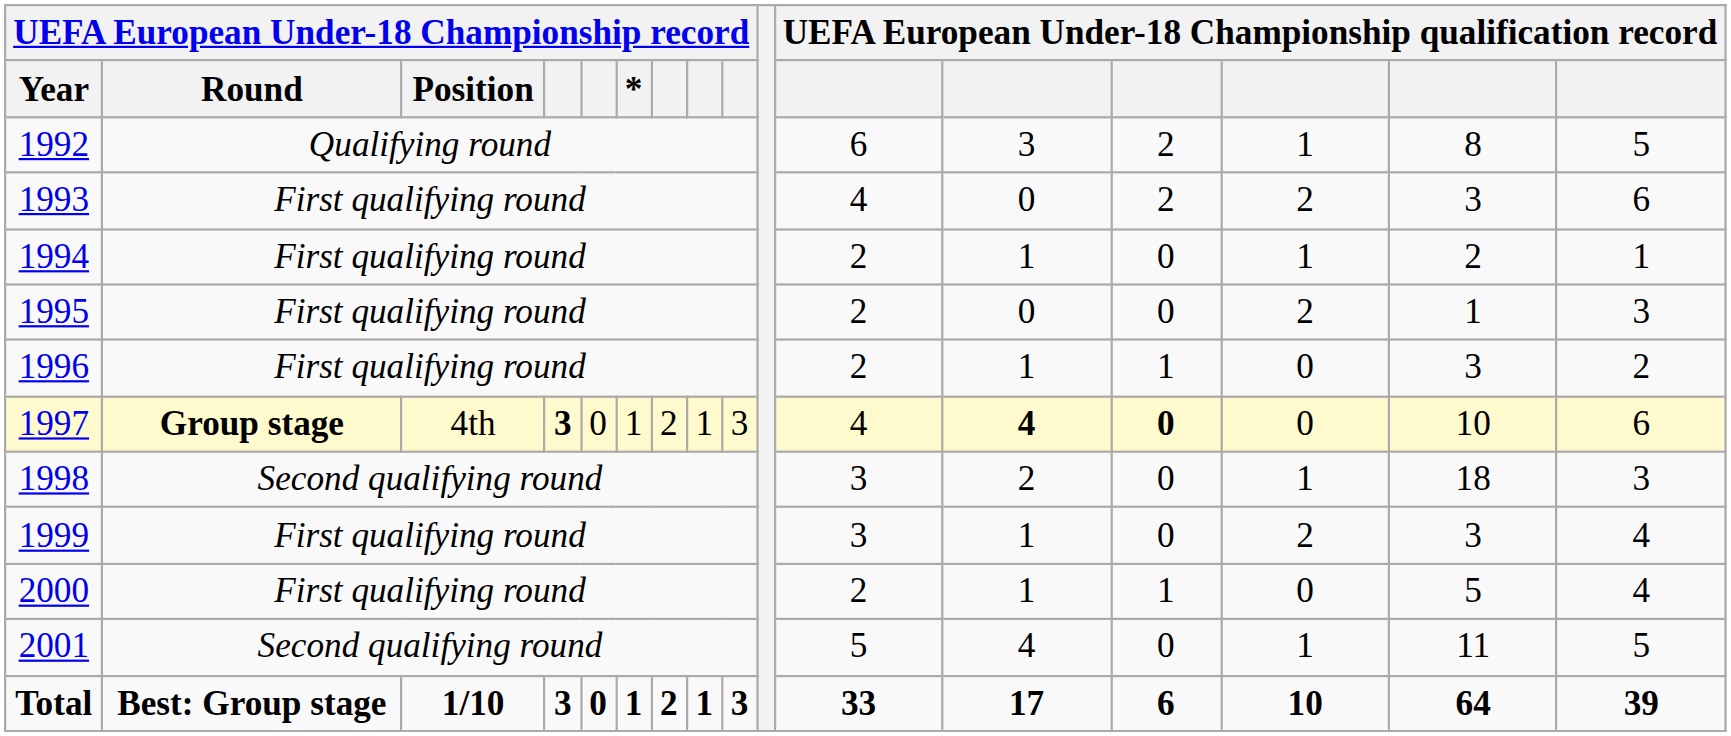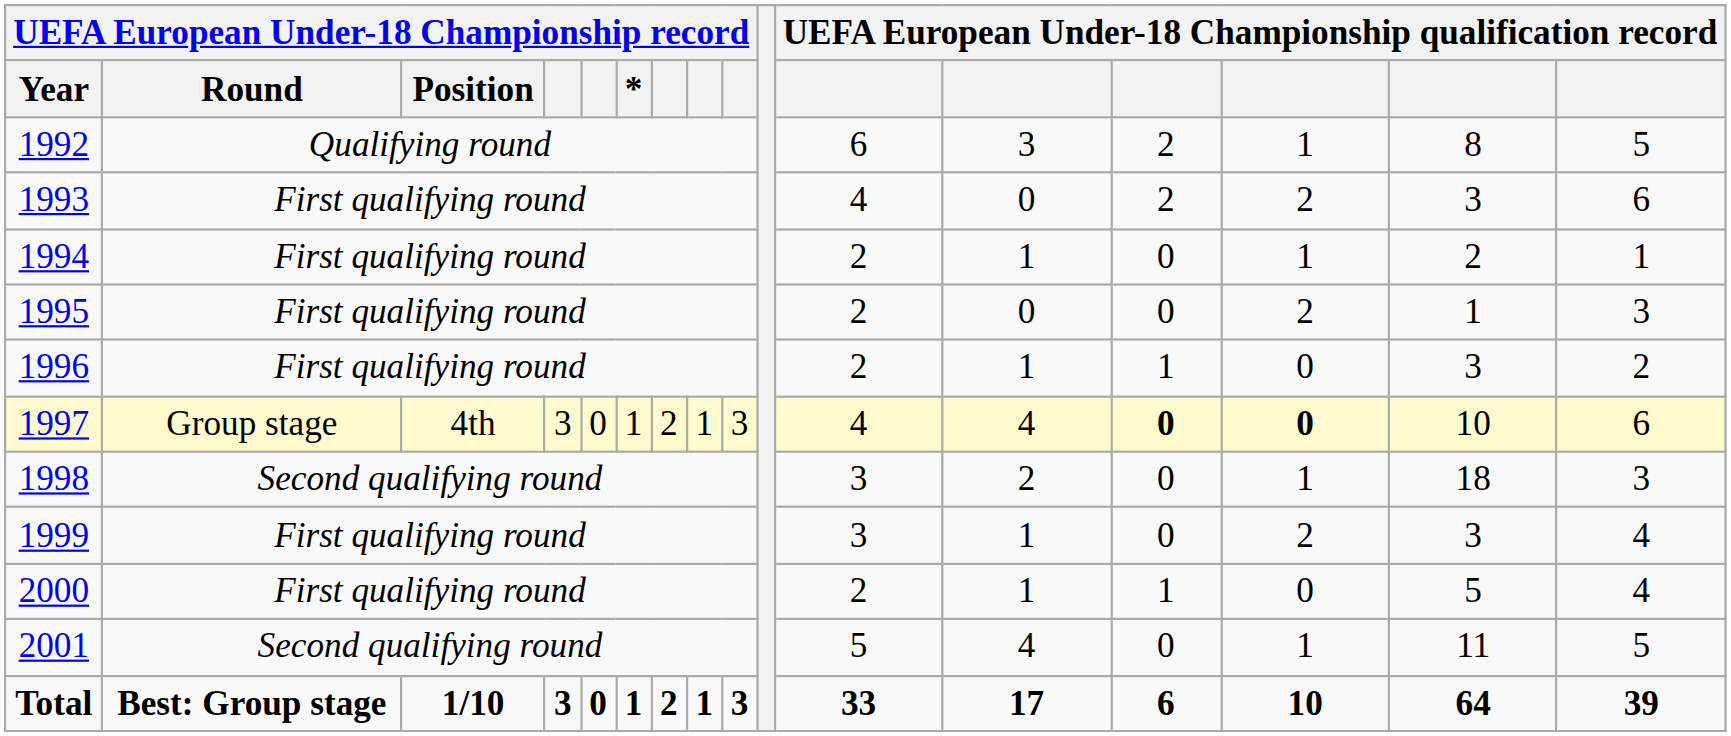(252, 423) bold -> (252, 423) normal
(563, 423) bold -> (563, 423) normal
(1027, 423) bold -> (1027, 423) normal
(1305, 423) normal -> (1305, 423) bold
